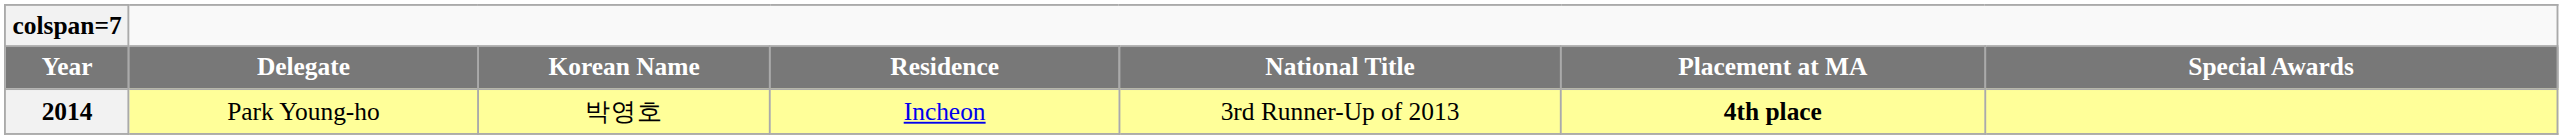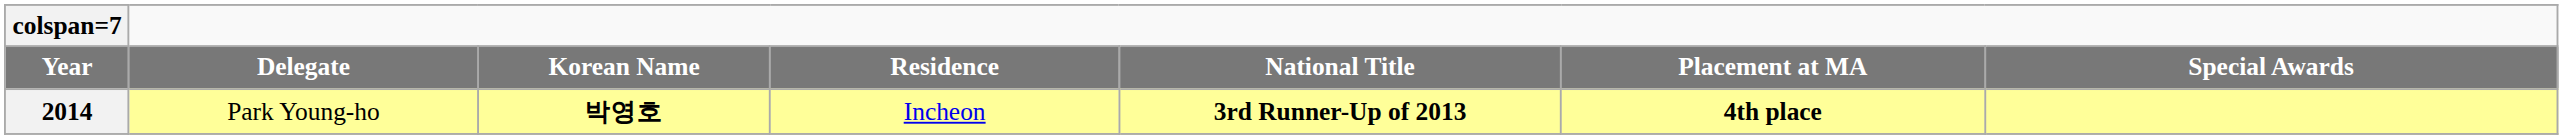(624, 110) normal -> (624, 110) bold
(1340, 110) normal -> (1340, 110) bold
